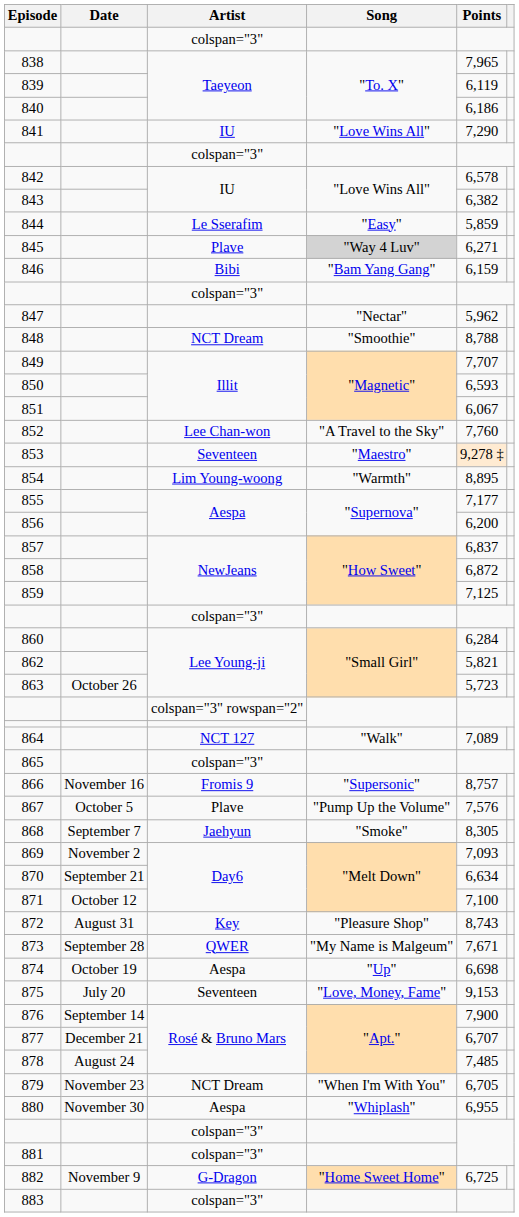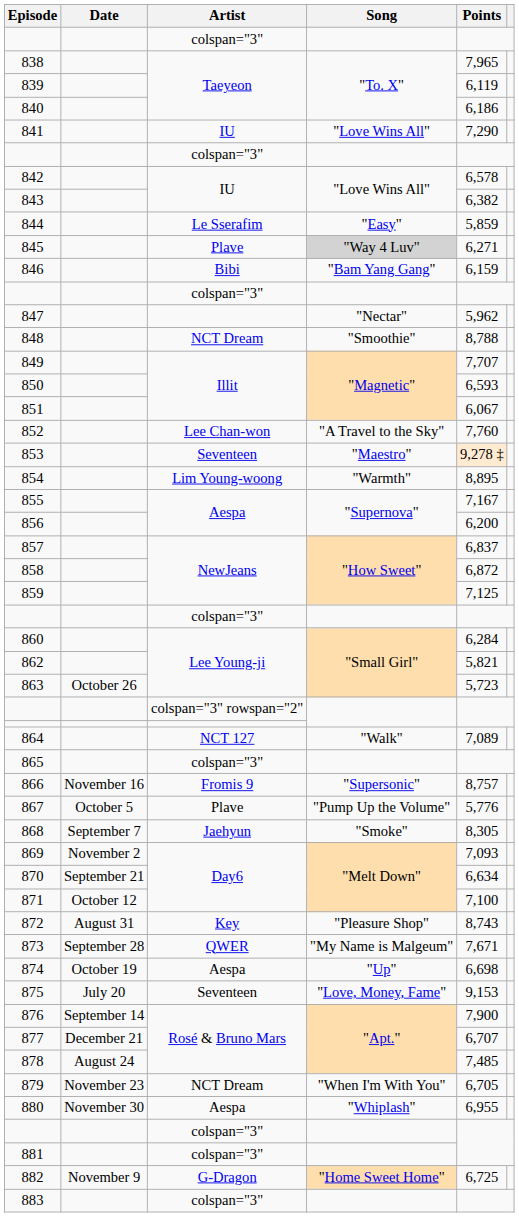(482, 500) 7,177 -> (482, 500) 7,167
(482, 807) 7,576 -> (482, 807) 5,776
